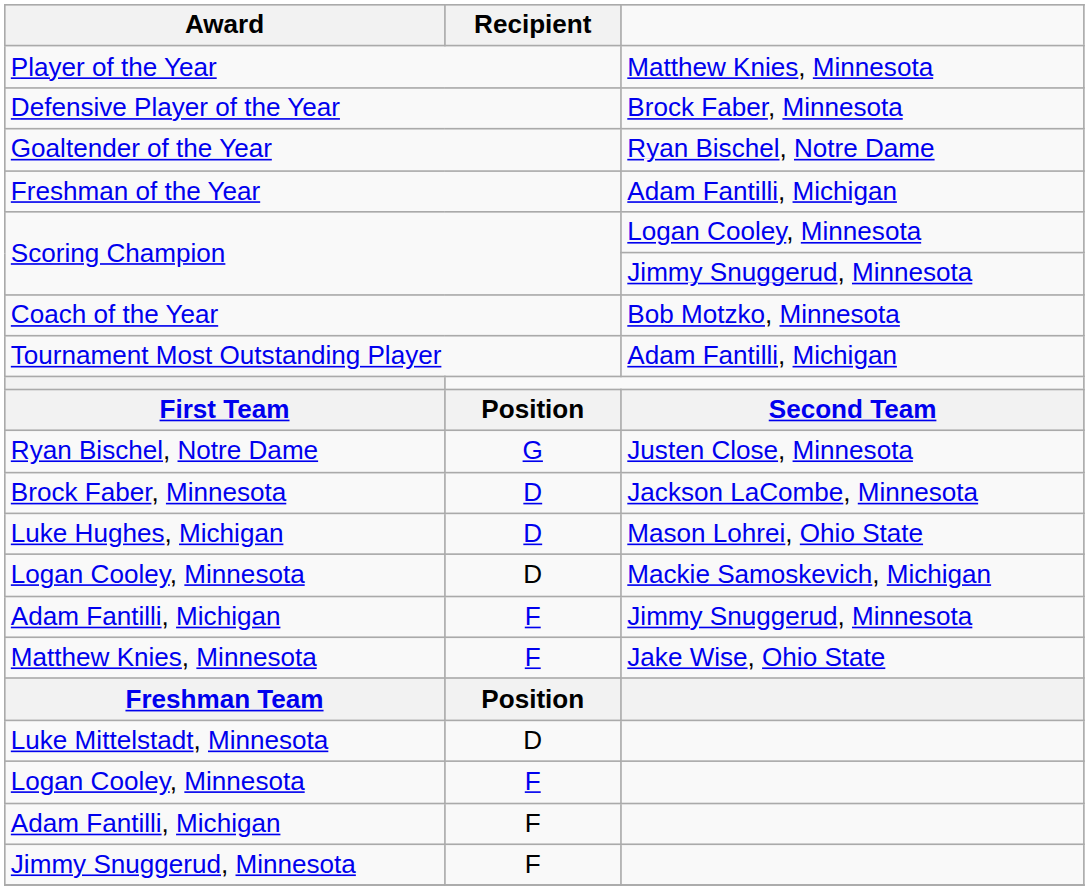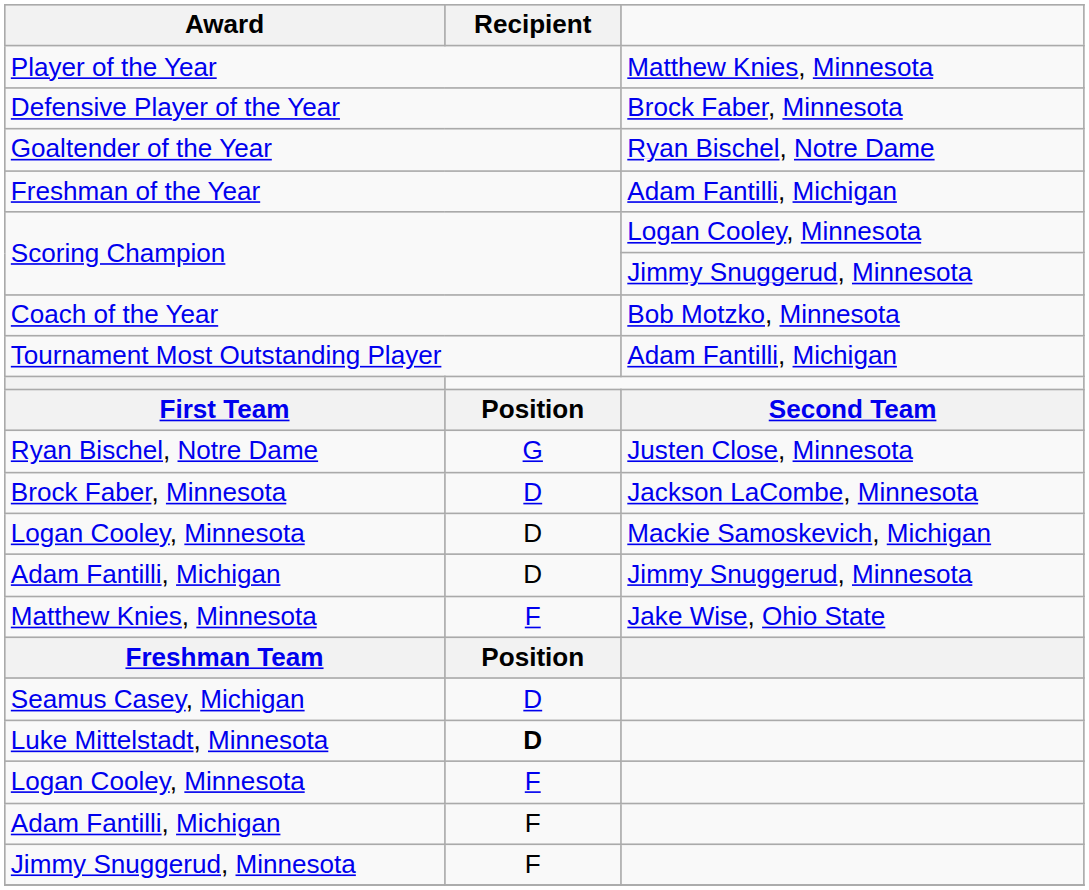- row: (147, 533)
(533, 616) F -> (533, 574) D
+ row: (158, 698)
(533, 740) normal -> (533, 740) bold
